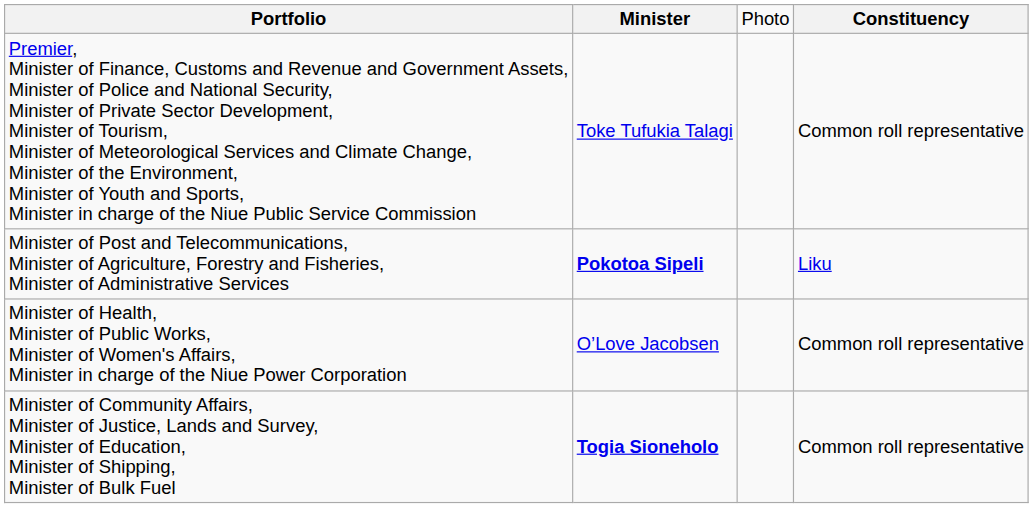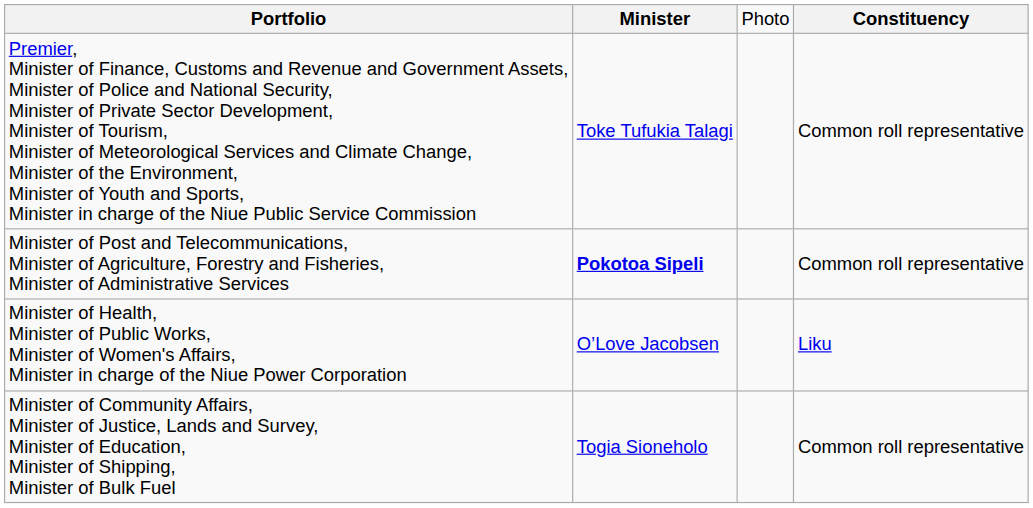(815, 263) Liku -> (911, 263) Common roll representative
(911, 344) Common roll representative -> (815, 344) Liku
(648, 446) bold -> (642, 446) normal
